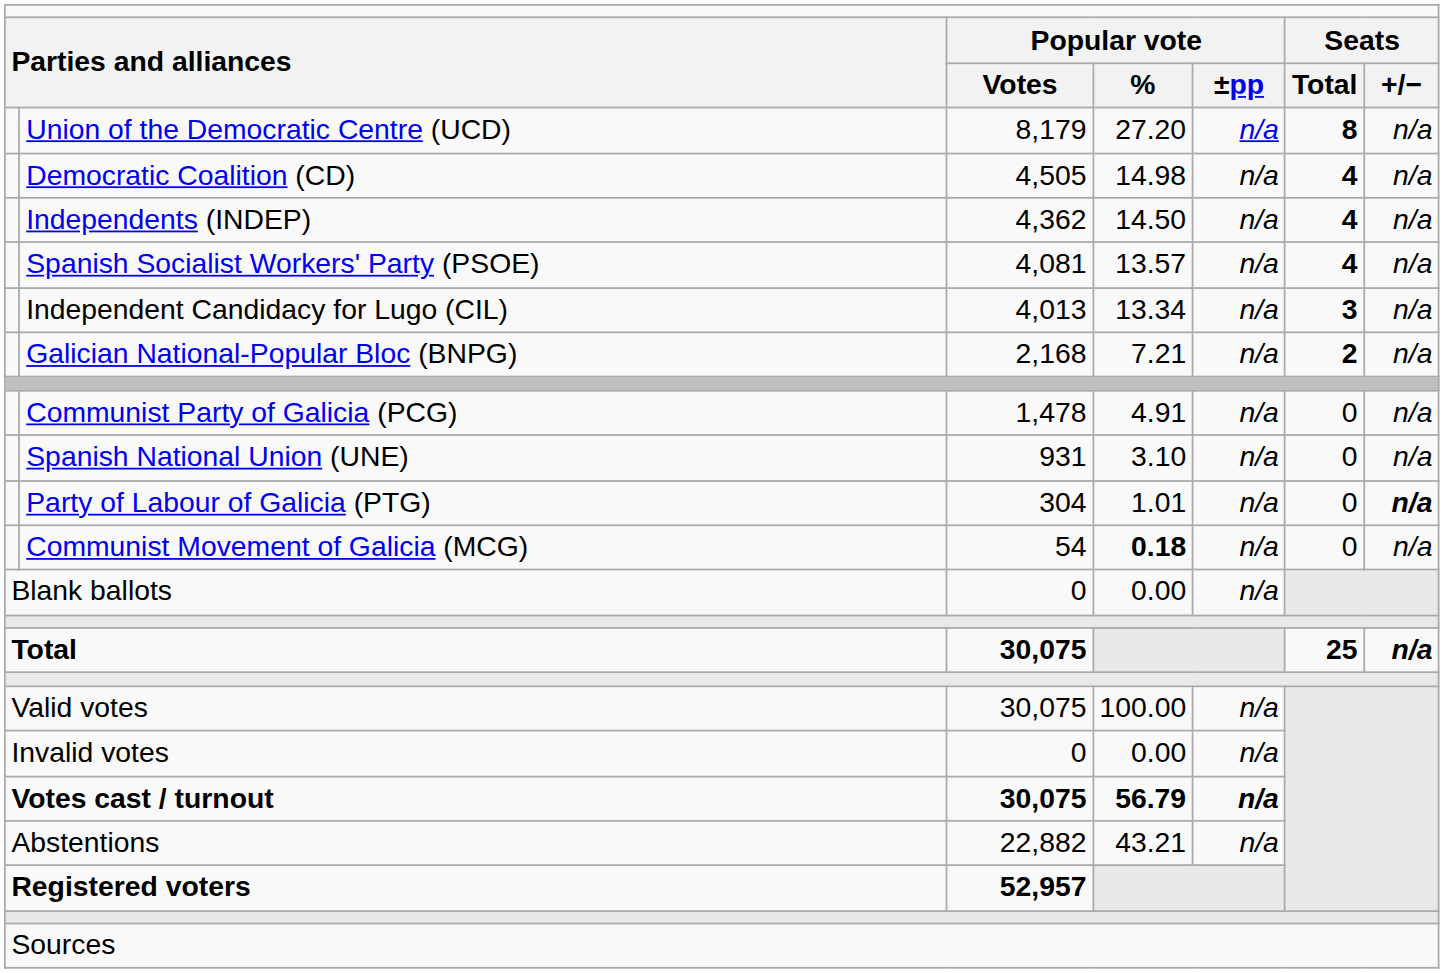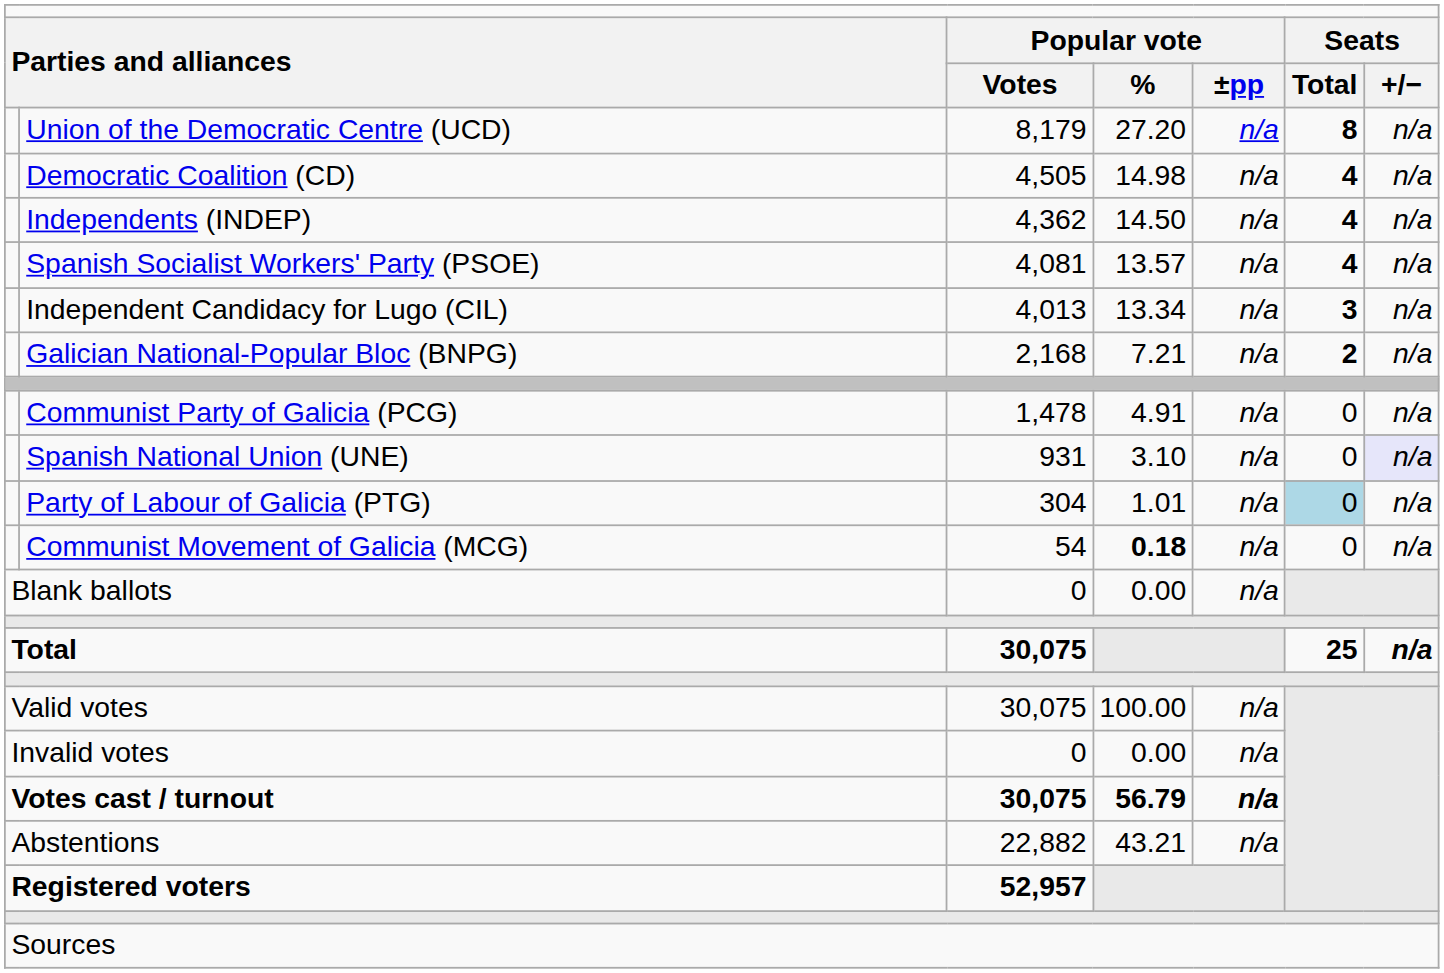(1413, 457) no background -> (1413, 457) lavender background
(1350, 502) no background -> (1350, 502) lightblue background
(1412, 502) bold -> (1413, 502) normal
